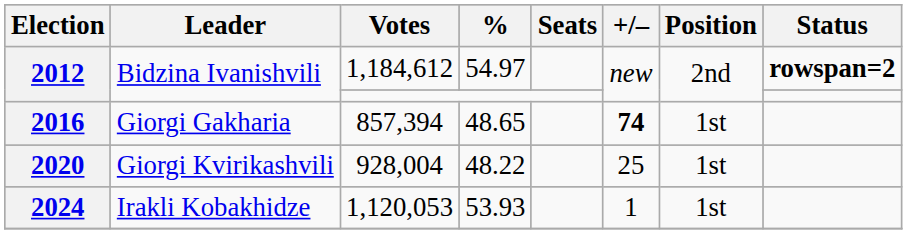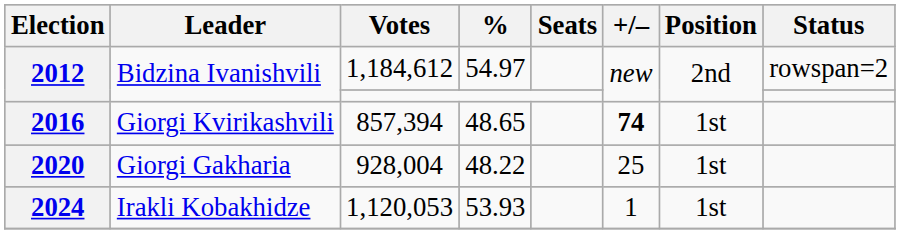(832, 68) bold -> (829, 68) normal
(204, 122) Giorgi Gakharia -> (225, 122) Giorgi Kvirikashvili
(225, 165) Giorgi Kvirikashvili -> (204, 165) Giorgi Gakharia
